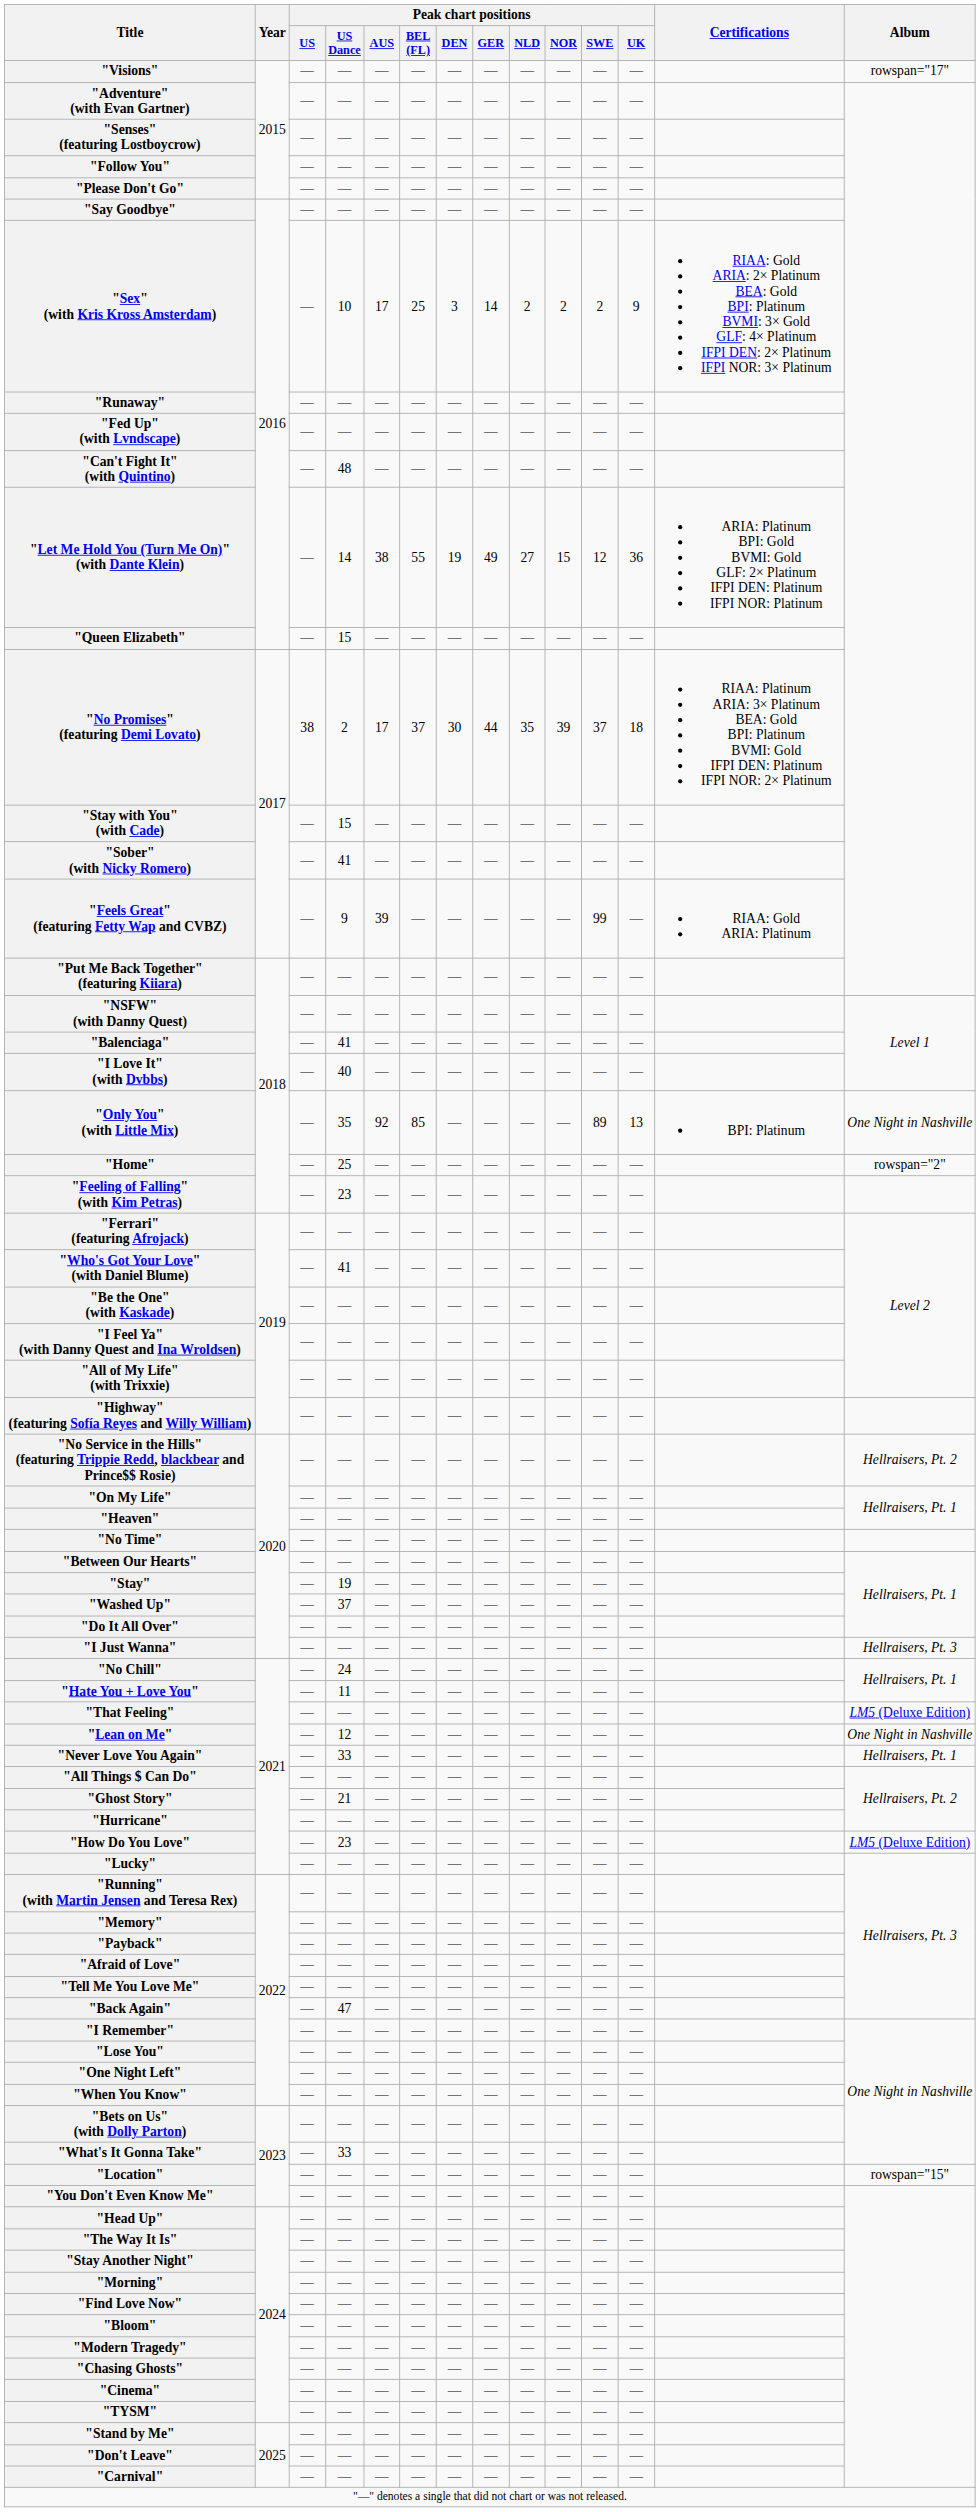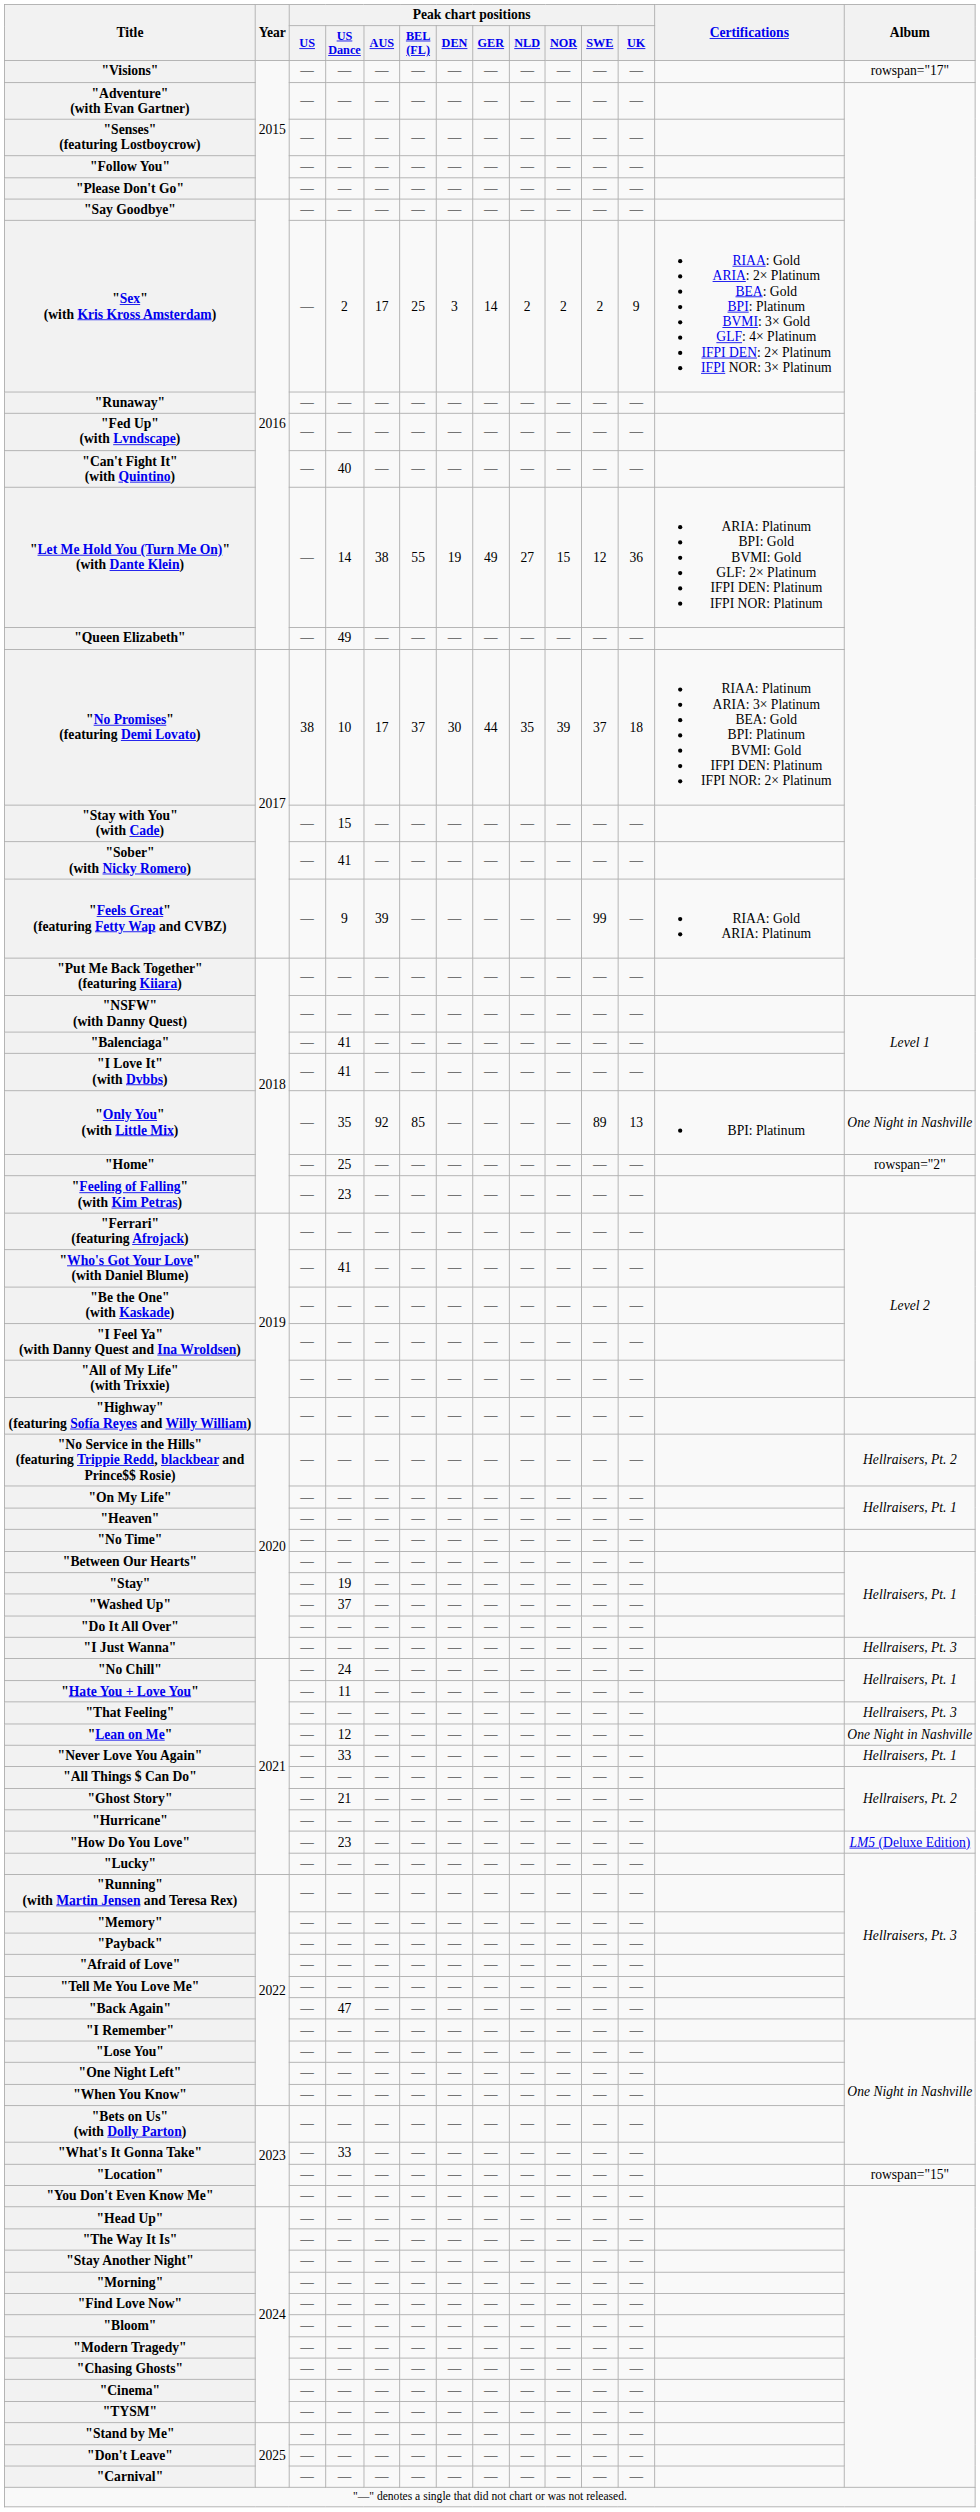(344, 306) 10 -> (344, 306) 2
(344, 468) 48 -> (344, 468) 40
(344, 638) 15 -> (344, 638) 49
(344, 727) 2 -> (344, 727) 10
(344, 1072) 40 -> (344, 1072) 41
(910, 1712) LM5 (Deluxe Edition) -> (910, 1712) Hellraisers, Pt. 3
